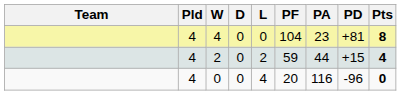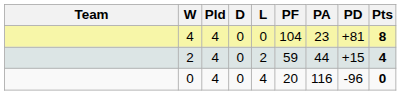columns swapped: (192, 15) <-> (217, 15)
